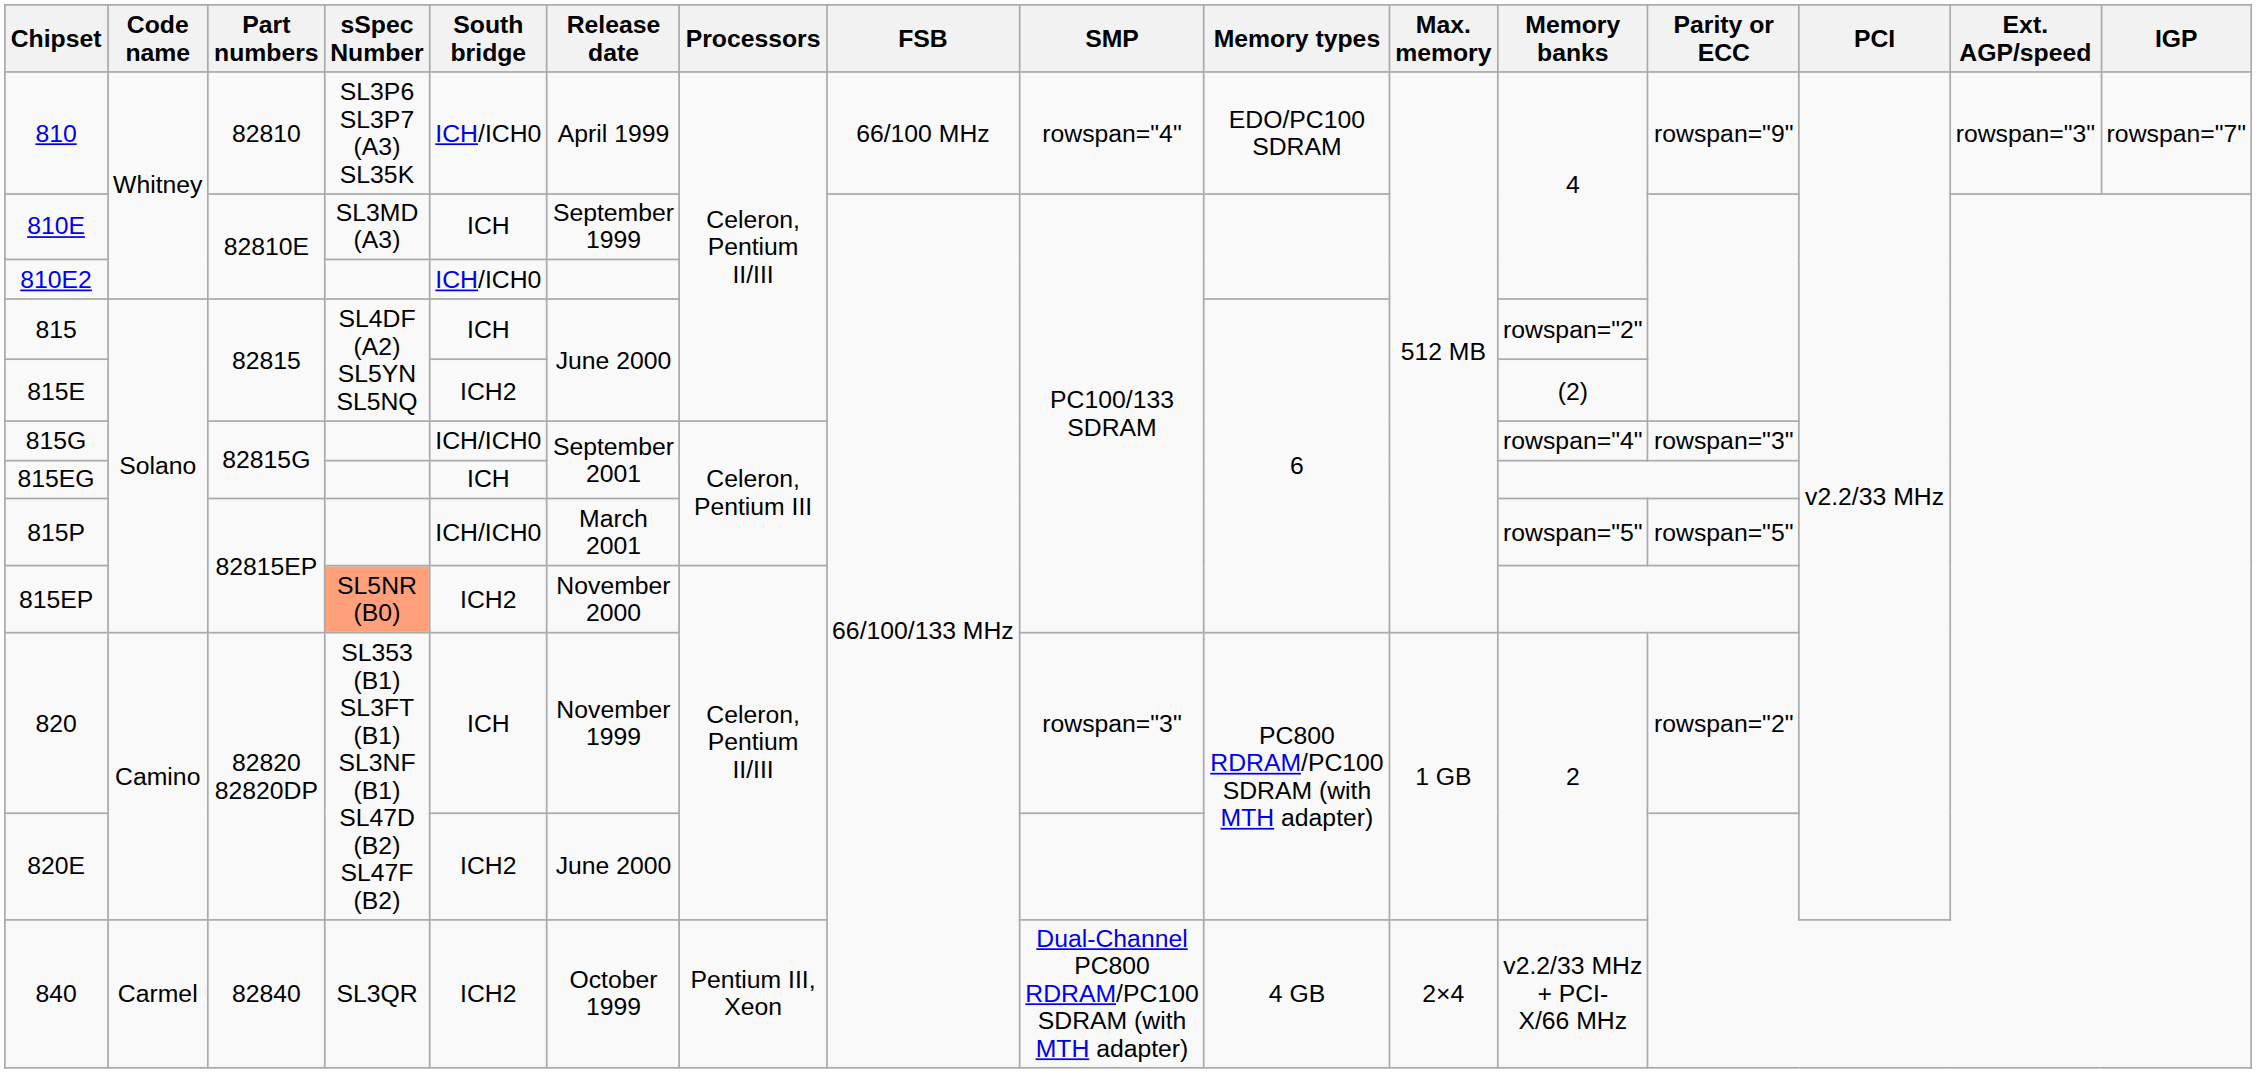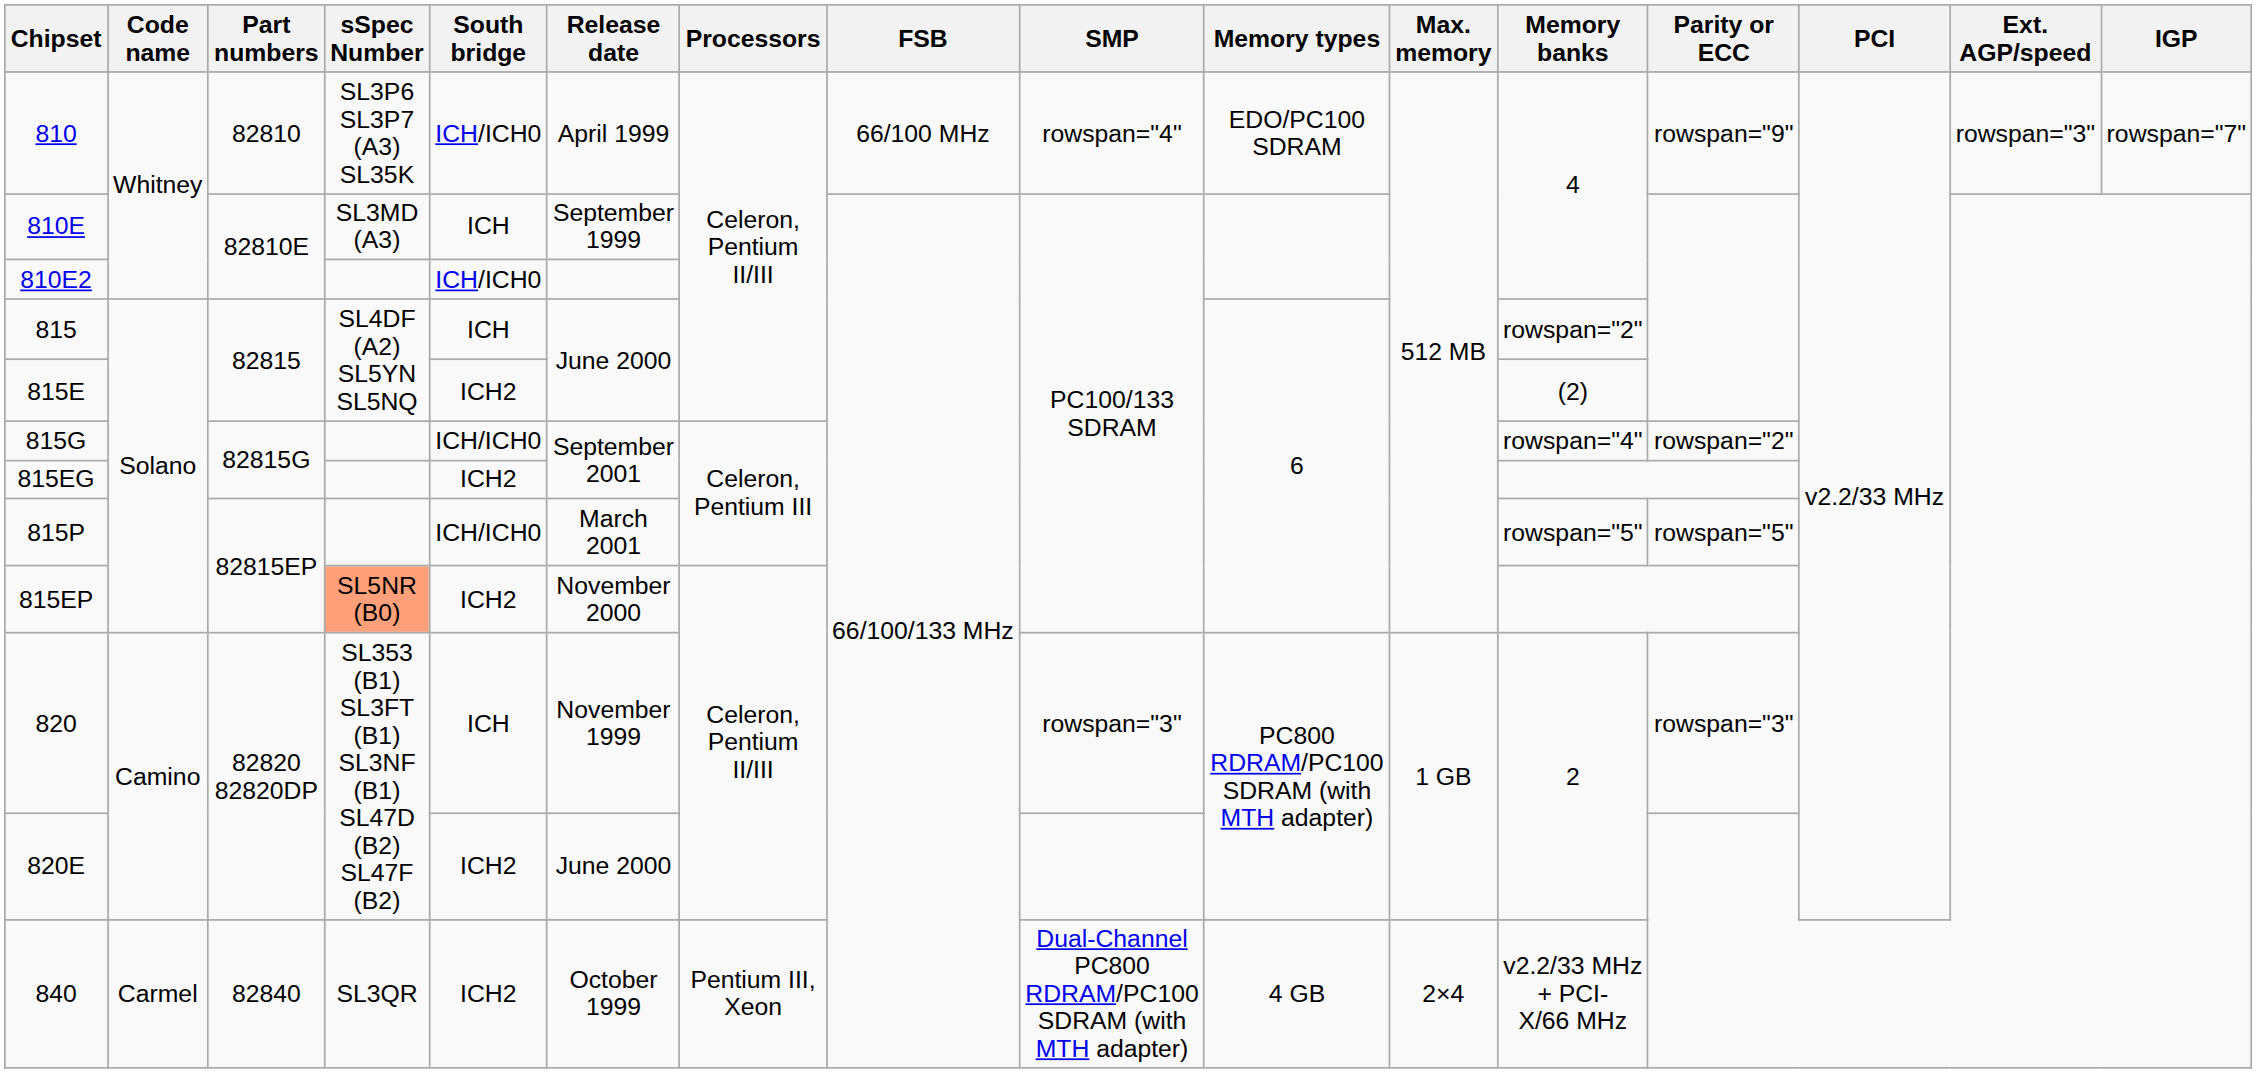(1724, 441) rowspan="3" -> (1724, 441) rowspan="2"
(488, 480) ICH -> (488, 480) ICH2
(1724, 723) rowspan="2" -> (1724, 723) rowspan="3"
